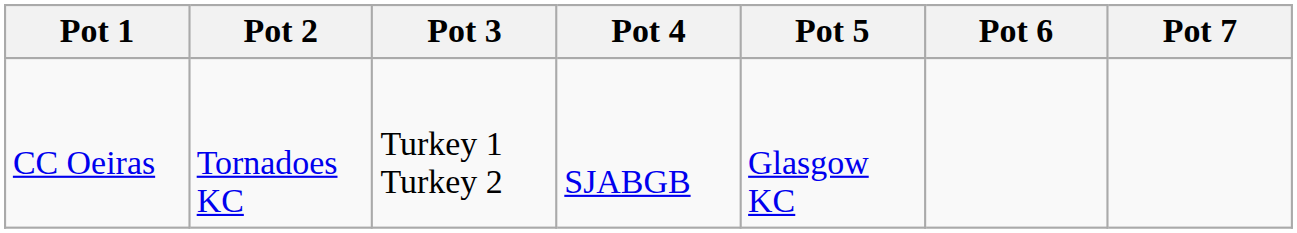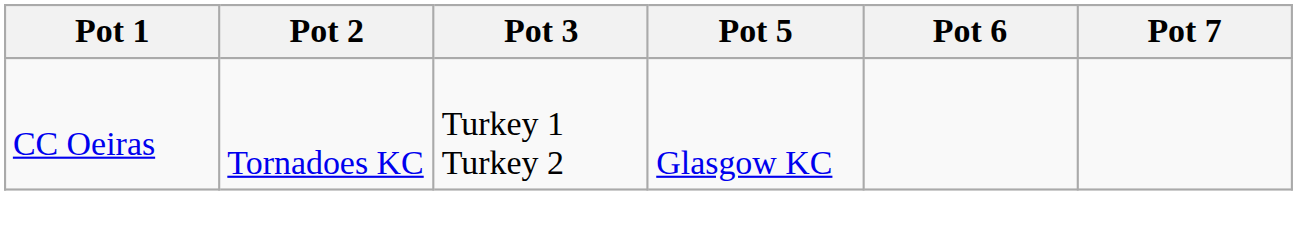- column: (648, 31)
